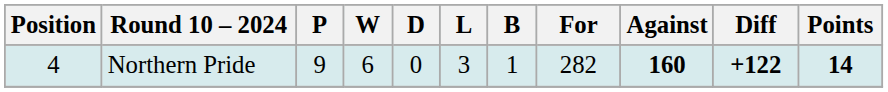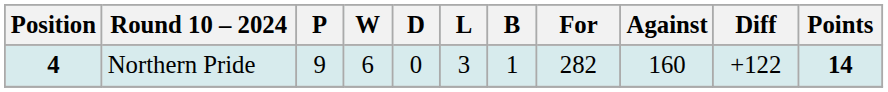(53, 65) normal -> (53, 65) bold
(667, 65) bold -> (667, 65) normal
(756, 65) bold -> (756, 65) normal
